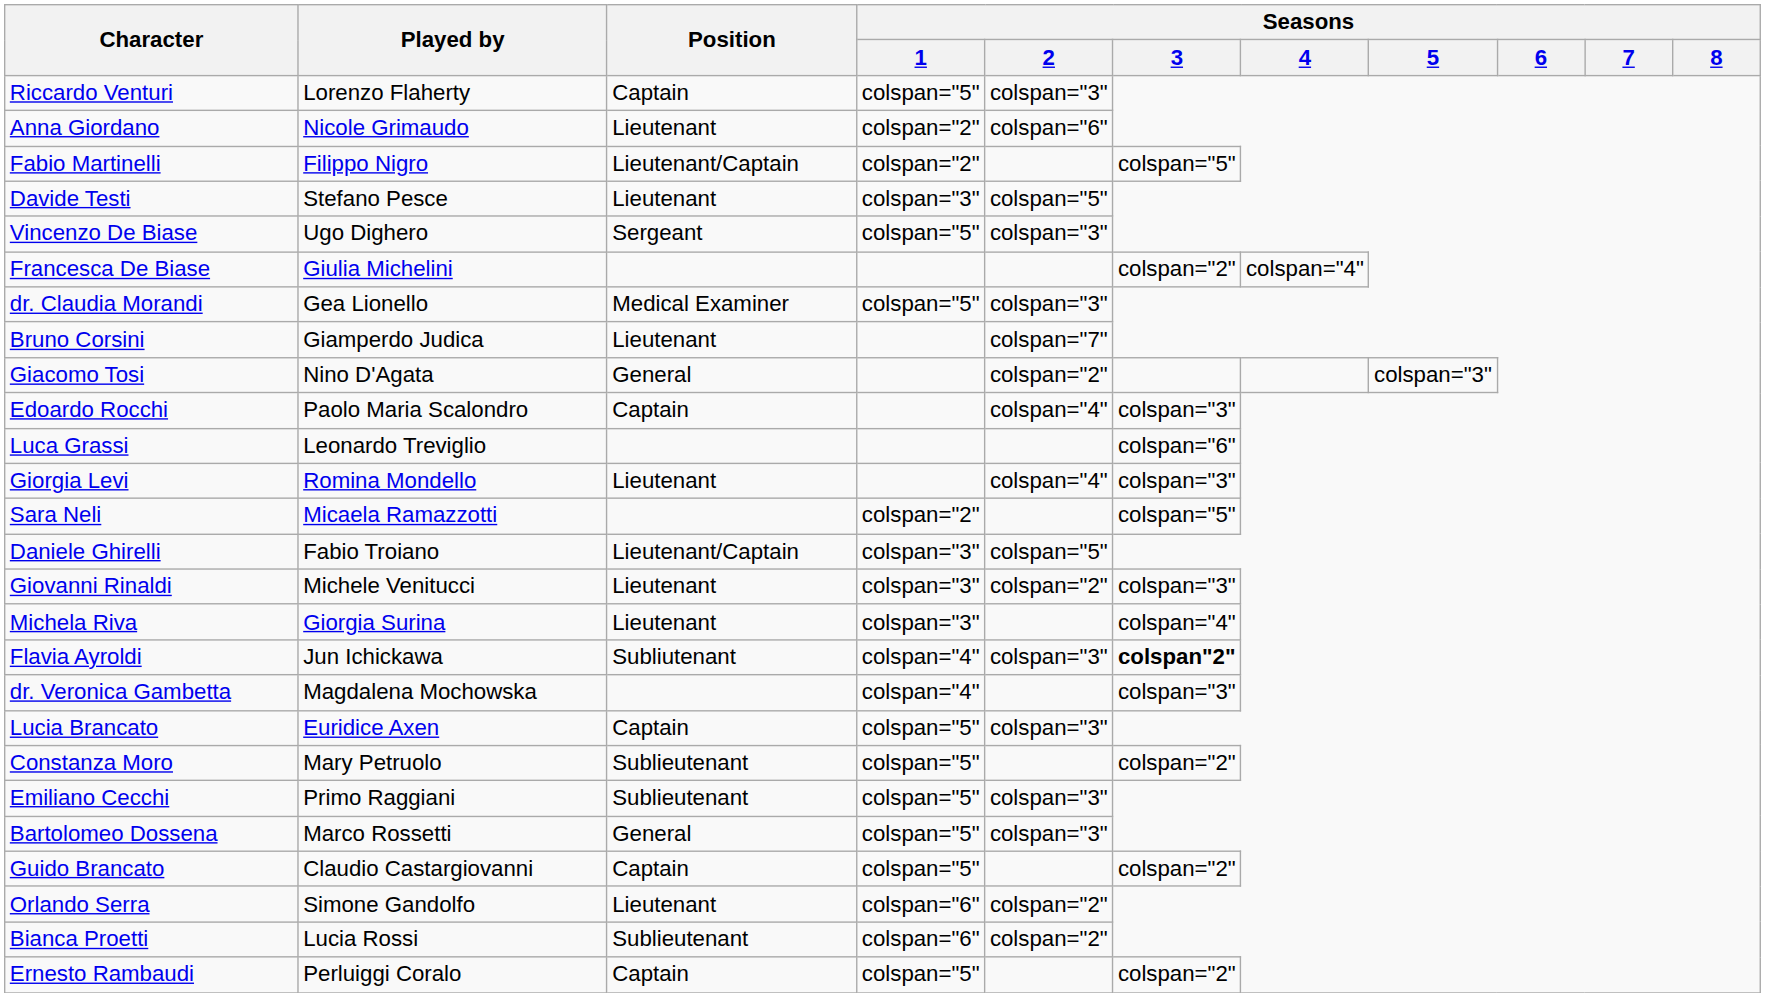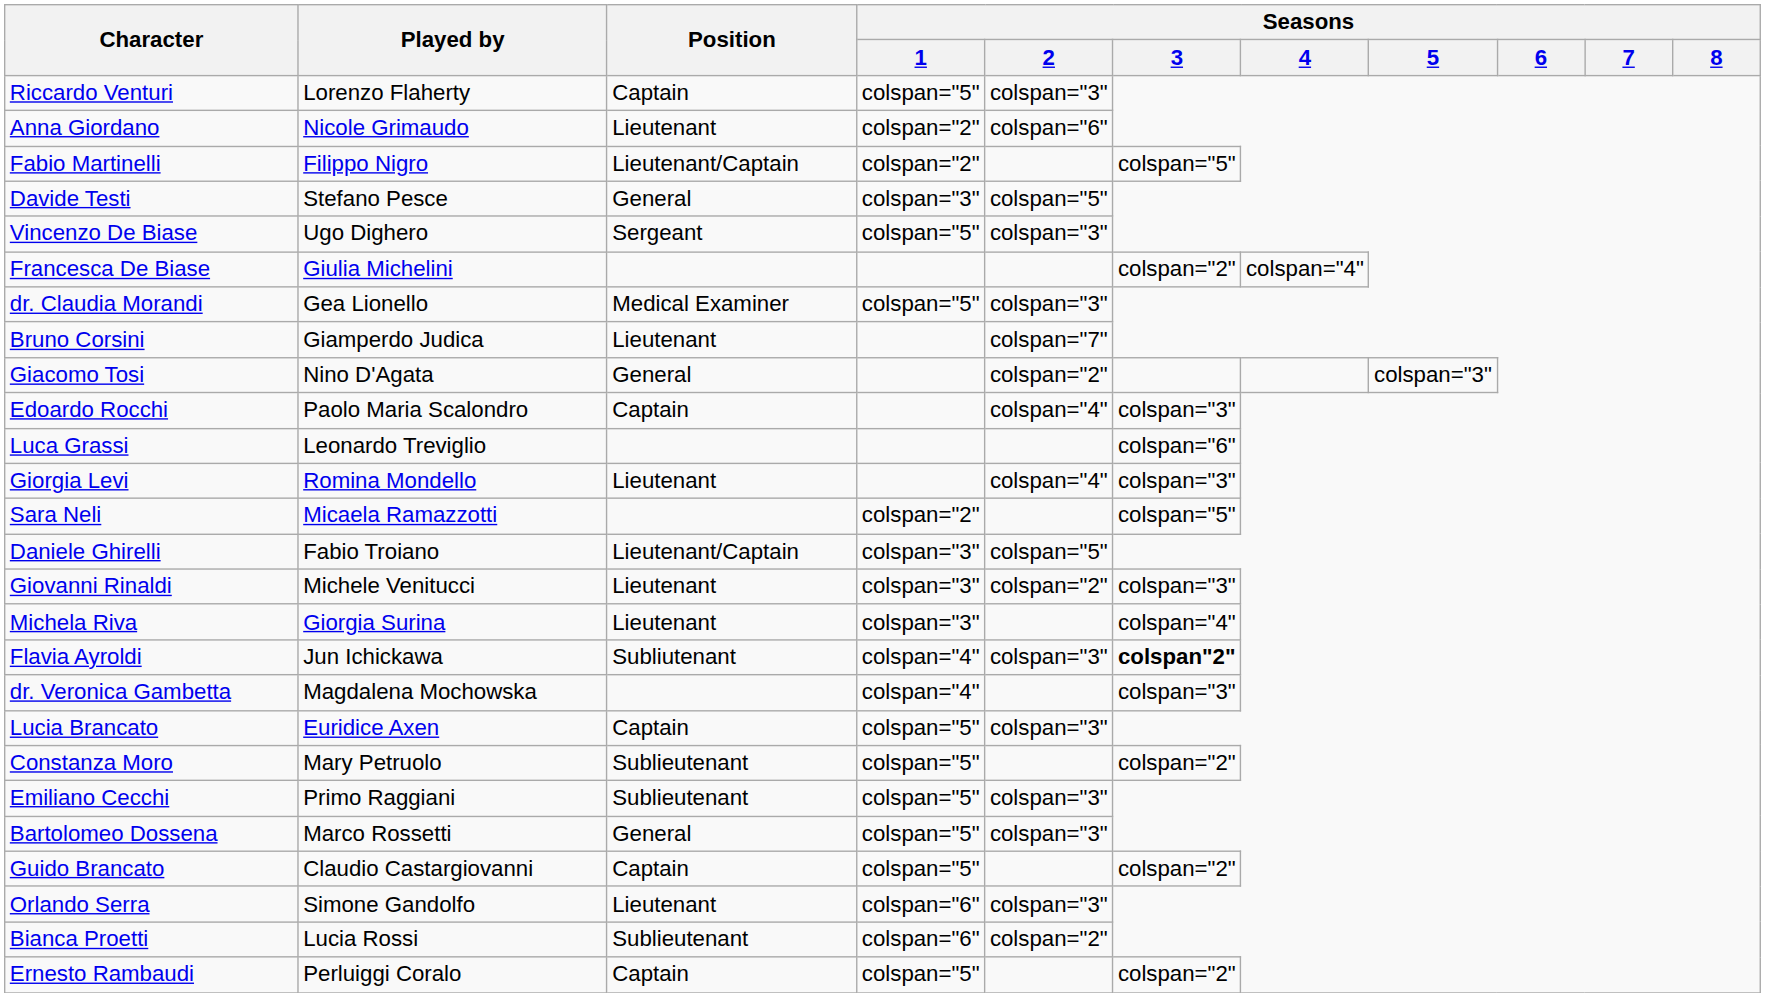(664, 198) Lieutenant -> (652, 198) General
(1049, 903) colspan="2" -> (1049, 903) colspan="3"
